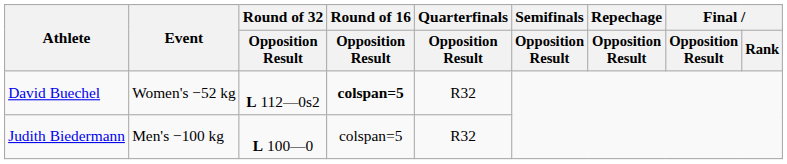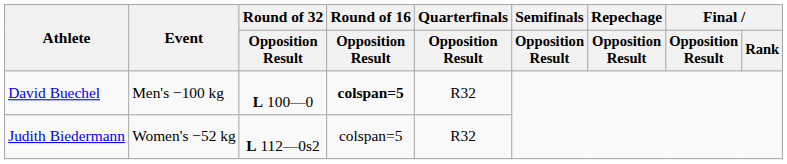(184, 93) Women's −52 kg -> (178, 93) Men's −100 kg
(283, 102) L 112—0s2 -> (283, 102) L 100—0
(178, 136) Men's −100 kg -> (184, 136) Women's −52 kg
(283, 145) L 100—0 -> (283, 145) L 112—0s2
